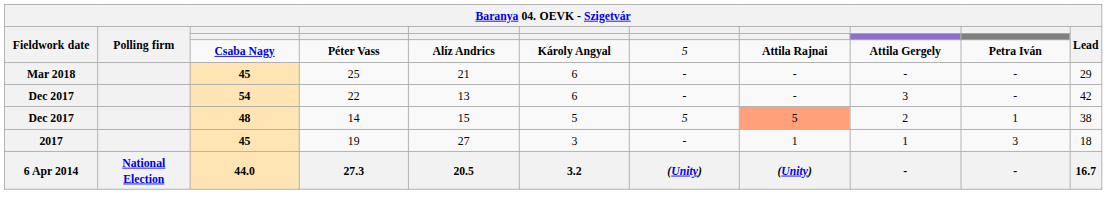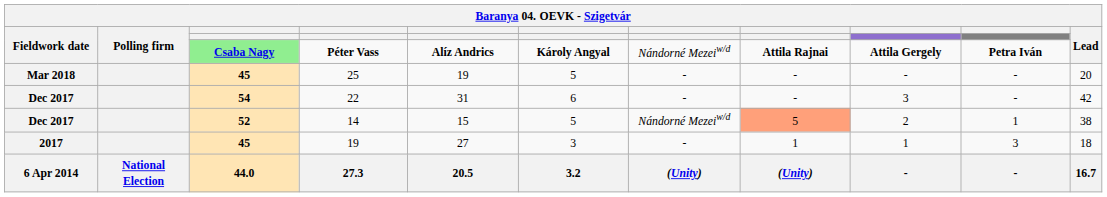(245, 51) no background -> (244, 52) lightgreen background
(685, 51) 5 -> (684, 51) Nándorné Mezeiw/d
(464, 74) 21 -> (463, 75) 19
(574, 74) 6 -> (573, 75) 5
(1086, 74) 29 -> (1086, 75) 20
(464, 96) 13 -> (463, 97) 31
(245, 118) 48 -> (244, 120) 52
(685, 118) 5 -> (684, 119) Nándorné Mezeiw/d
